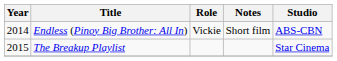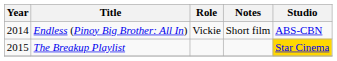(302, 47) no background -> (302, 47) gold background
